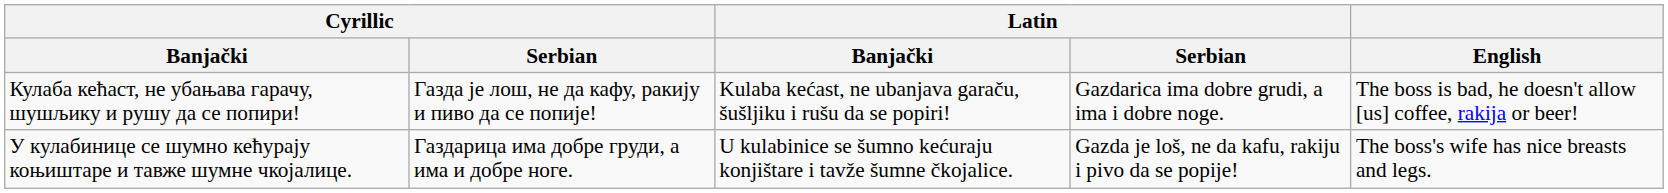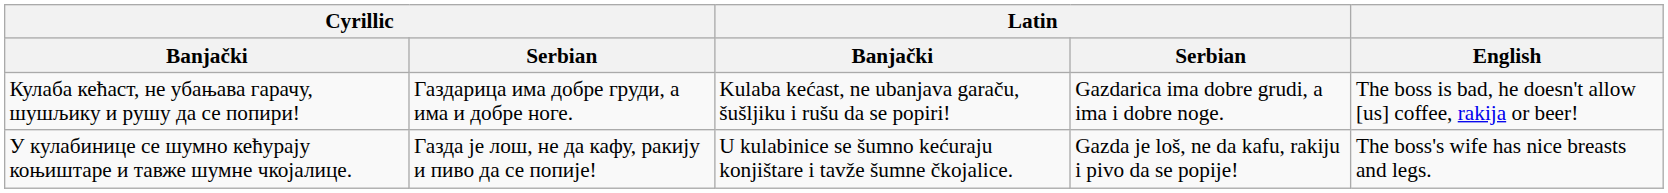(557, 100) Газда је лош, не да кафу, ракију и пиво да се попије! -> (547, 100) Газдарица има добре груди, а има и добре ноге.
(547, 158) Газдарица има добре груди, а има и добре ноге. -> (557, 158) Газда је лош, не да кафу, ракију и пиво да се попије!
